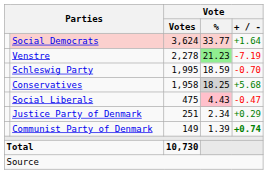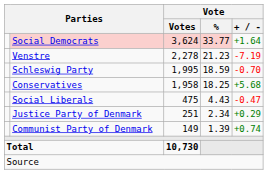(216, 56) lightgreen background -> (216, 56) no background
(216, 85) lightgrey background -> (216, 85) no background
(219, 99) pink background -> (219, 99) no background
(247, 129) bold -> (247, 129) normal
